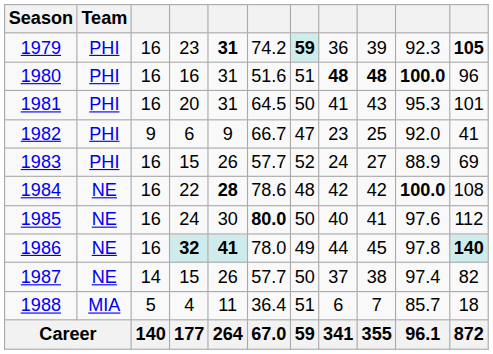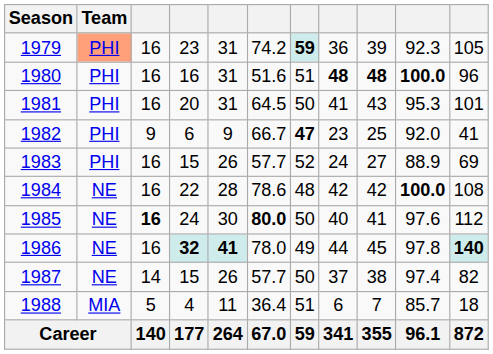(104, 47) no background -> (104, 47) lightsalmon background
(228, 47) bold -> (228, 47) normal
(469, 47) bold -> (469, 47) normal
(305, 133) normal -> (305, 133) bold
(228, 190) bold -> (228, 190) normal
(151, 219) normal -> (151, 219) bold
